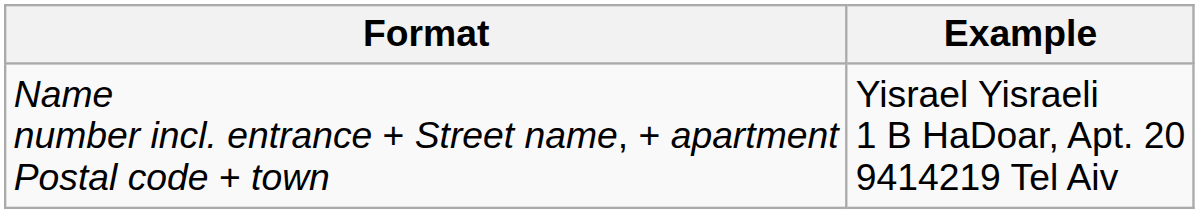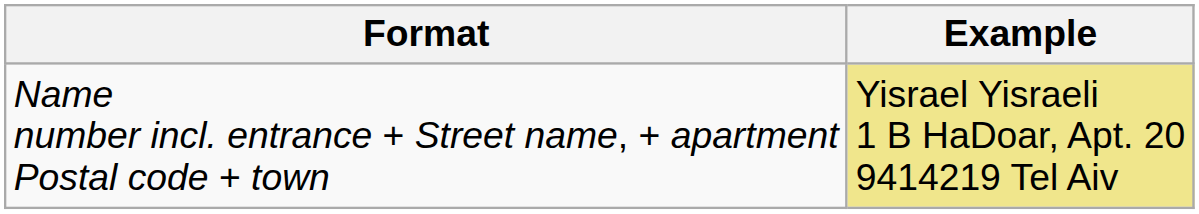(1020, 135) no background -> (1020, 135) khaki background
